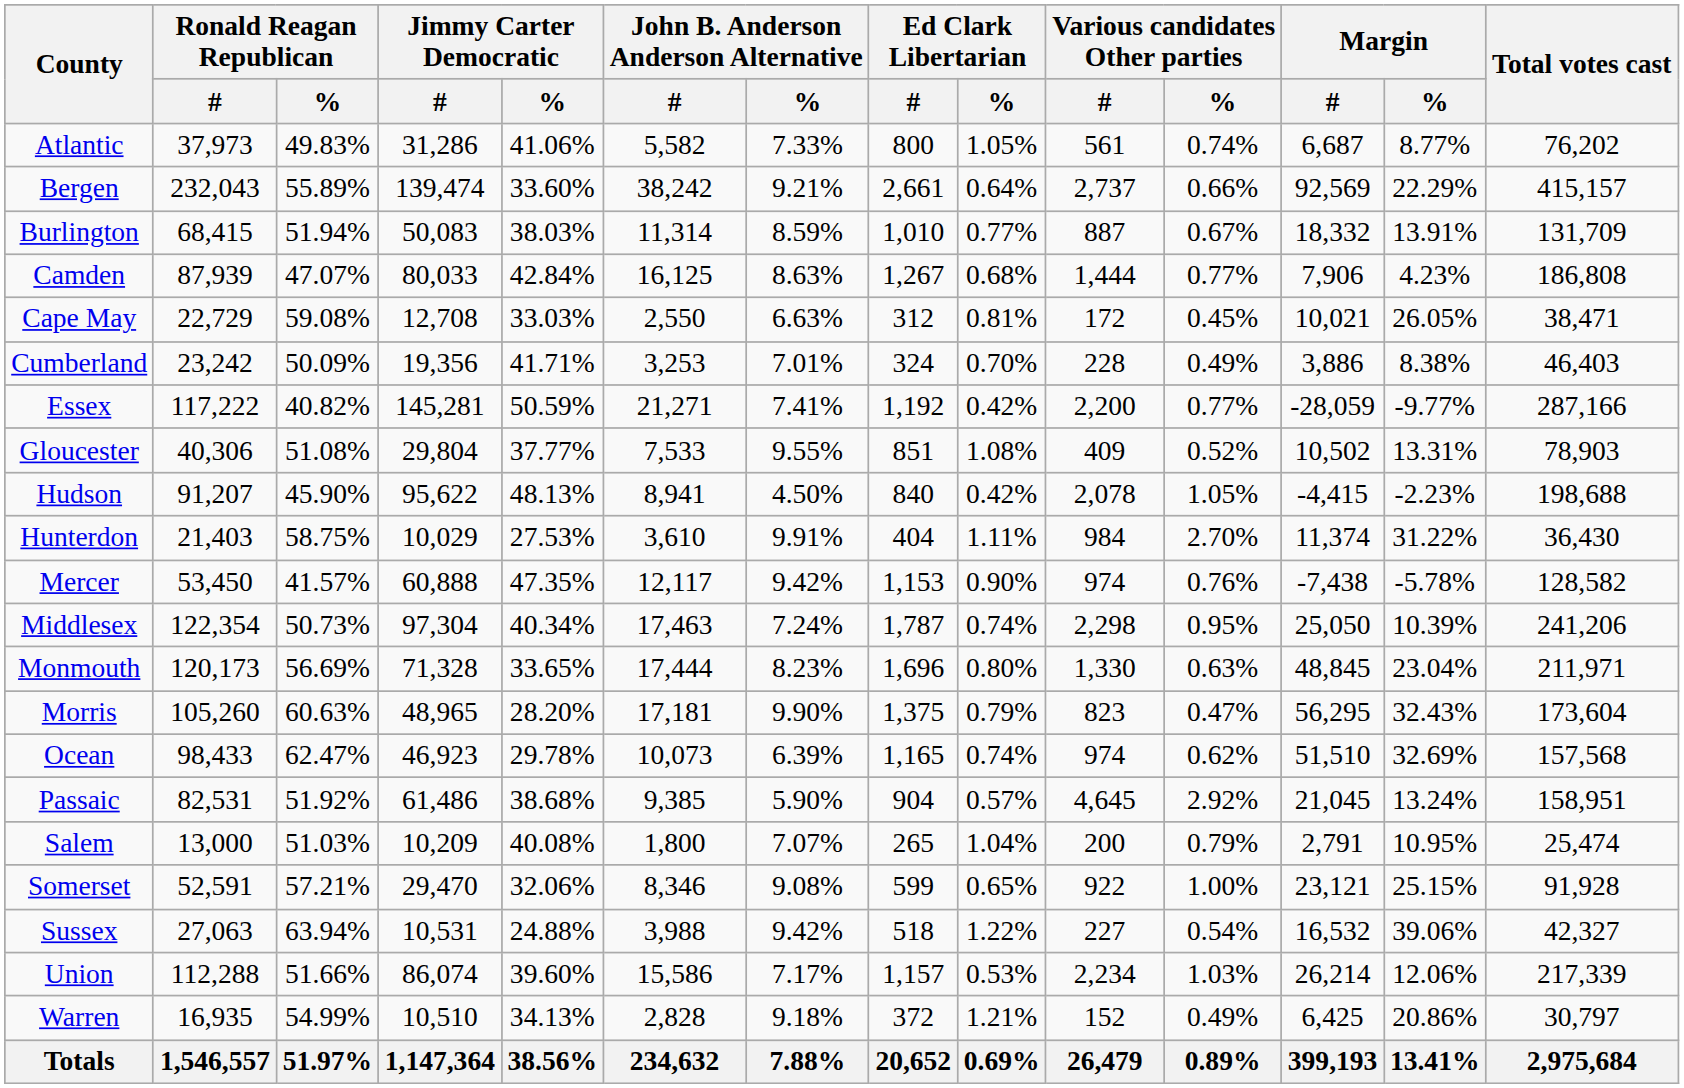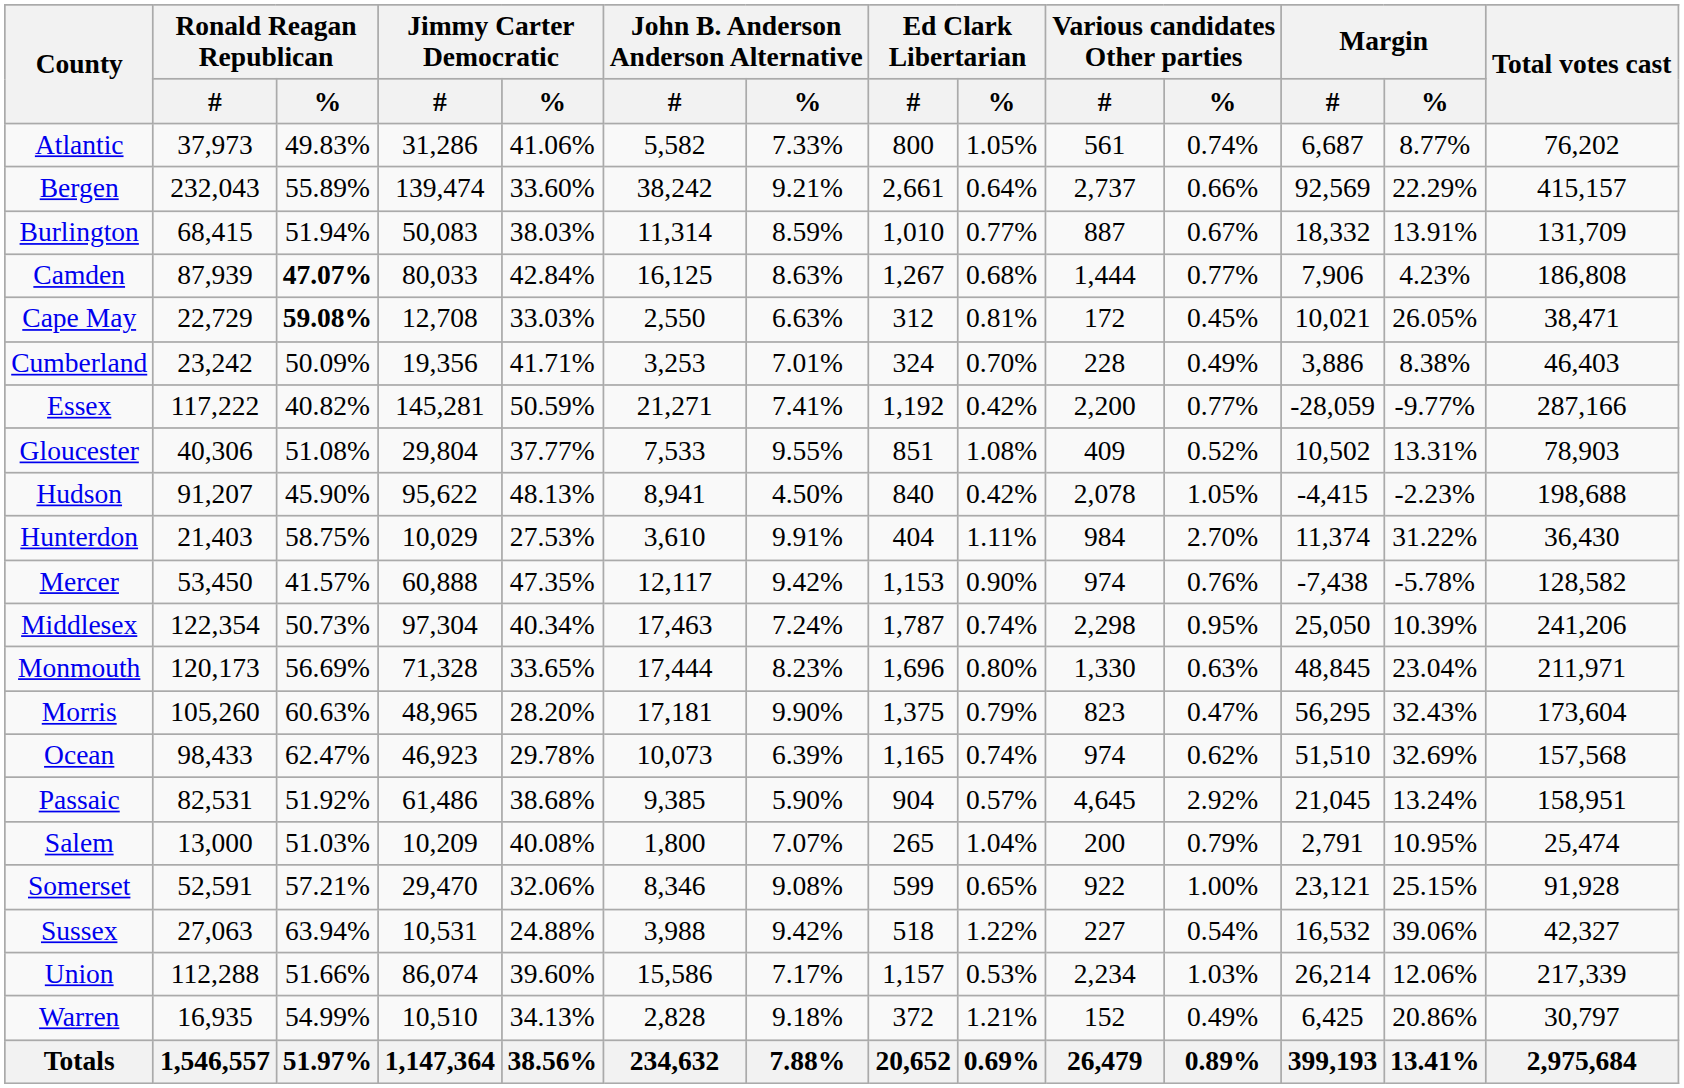(327, 275) normal -> (327, 275) bold
(327, 319) normal -> (327, 319) bold
